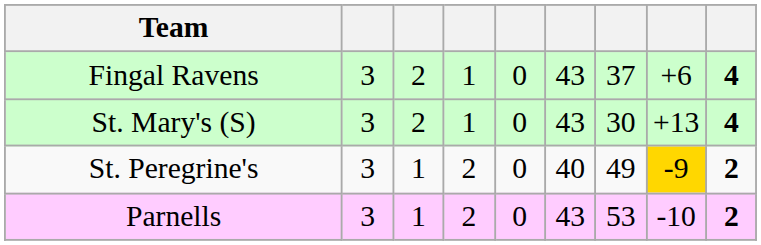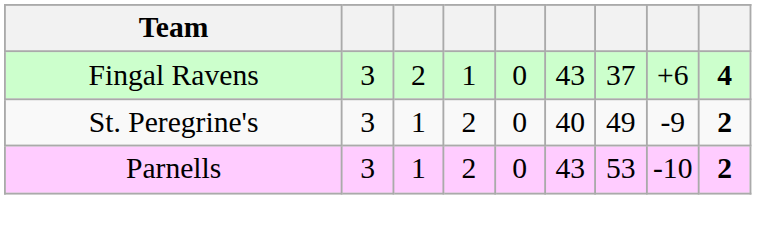- row: (174, 121)
(676, 168) gold background -> (673, 121) no background
